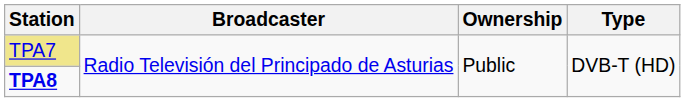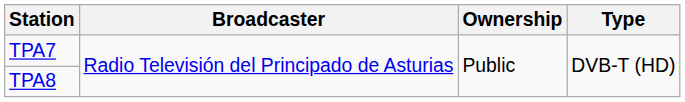(33, 50) khaki background -> (33, 50) no background
(33, 81) bold -> (33, 81) normal
